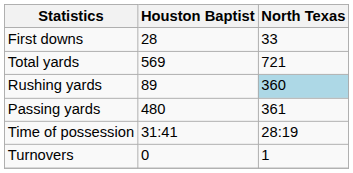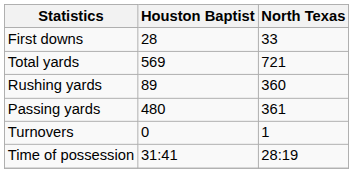(274, 86) lightblue background -> (274, 86) no background
rows swapped: (41, 156) <-> (71, 132)
